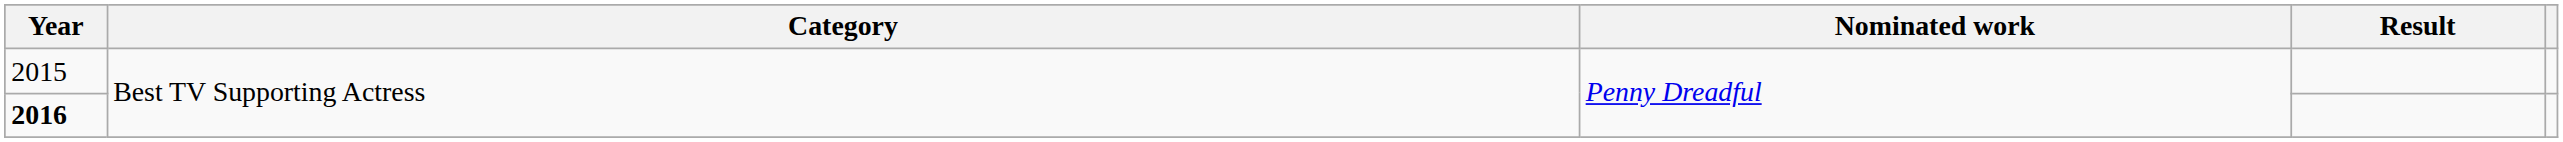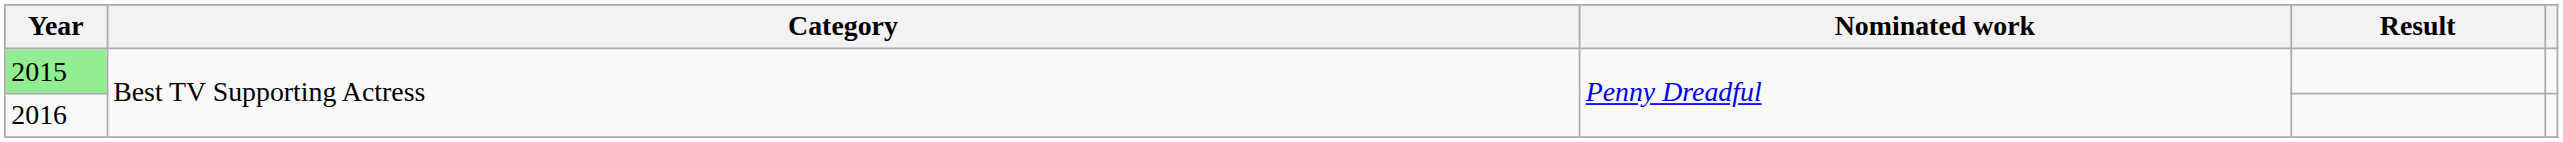(39, 70) no background -> (39, 70) lightgreen background
(39, 114) bold -> (39, 114) normal
